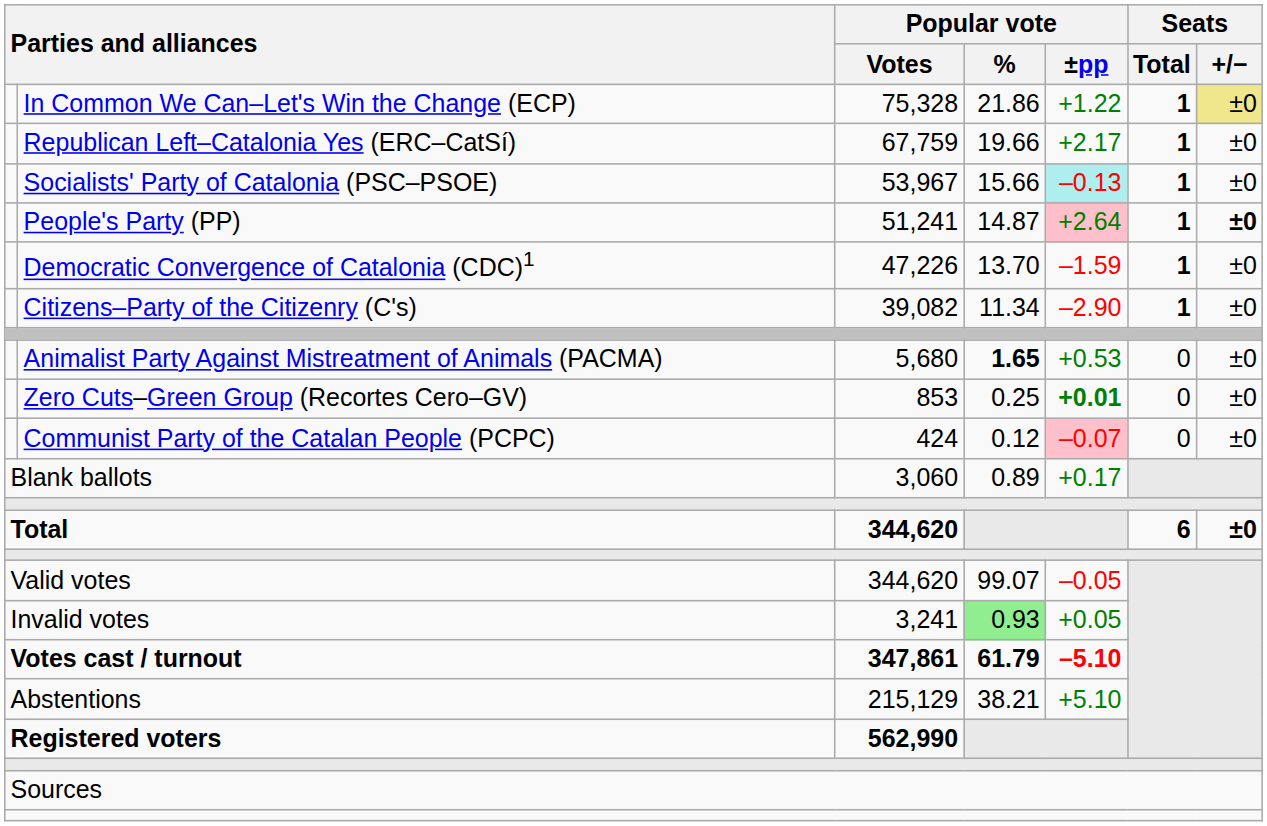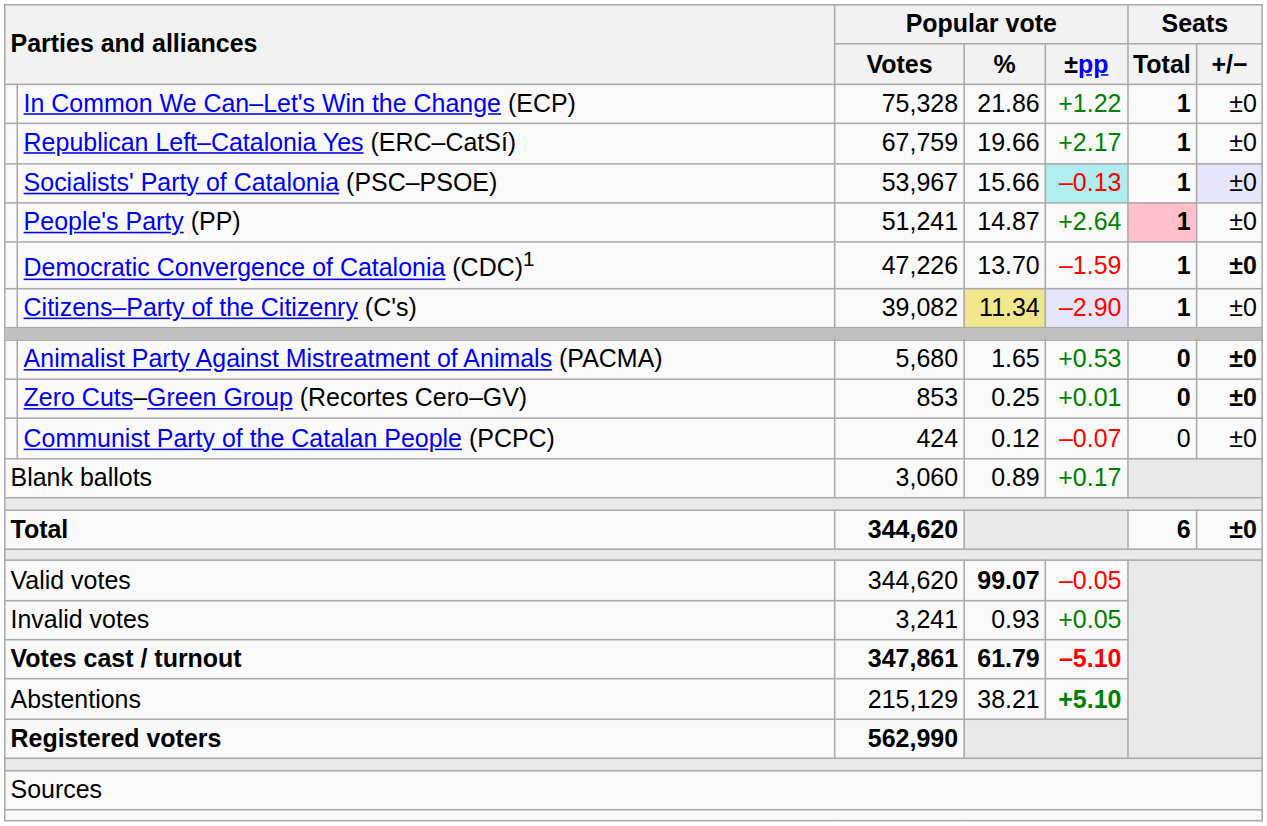(1243, 103) khaki background -> (1243, 103) no background
(1243, 182) no background -> (1243, 182) lavender background
(1090, 222) pink background -> (1090, 222) no background
(1184, 222) no background -> (1184, 222) pink background
(1243, 222) bold -> (1243, 222) normal
(1243, 265) normal -> (1243, 265) bold
(1009, 308) no background -> (1009, 308) khaki background
(1090, 308) no background -> (1090, 308) lavender background
(1015, 359) bold -> (1015, 359) normal
(1184, 359) normal -> (1184, 359) bold
(1243, 359) normal -> (1243, 359) bold
(1090, 398) bold -> (1090, 398) normal
(1184, 398) normal -> (1184, 398) bold
(1243, 398) normal -> (1243, 398) bold
(1090, 438) pink background -> (1090, 438) no background
(1009, 580) normal -> (1009, 580) bold
(1015, 619) lightgreen background -> (1015, 619) no background
(1090, 698) normal -> (1090, 698) bold
